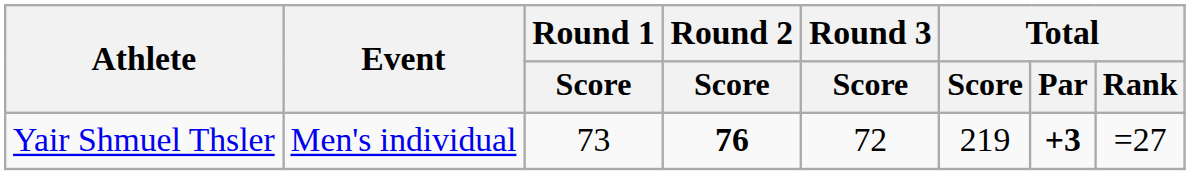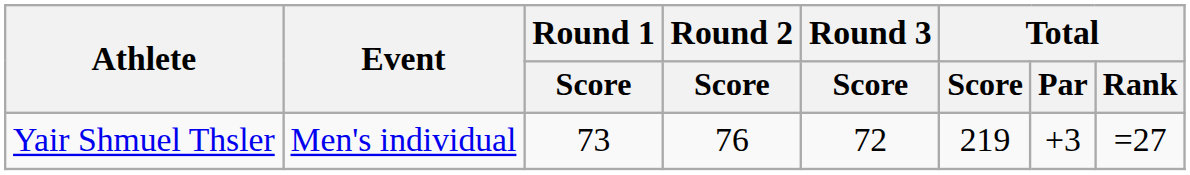(732, 140) bold -> (732, 140) normal
(1063, 140) bold -> (1063, 140) normal
